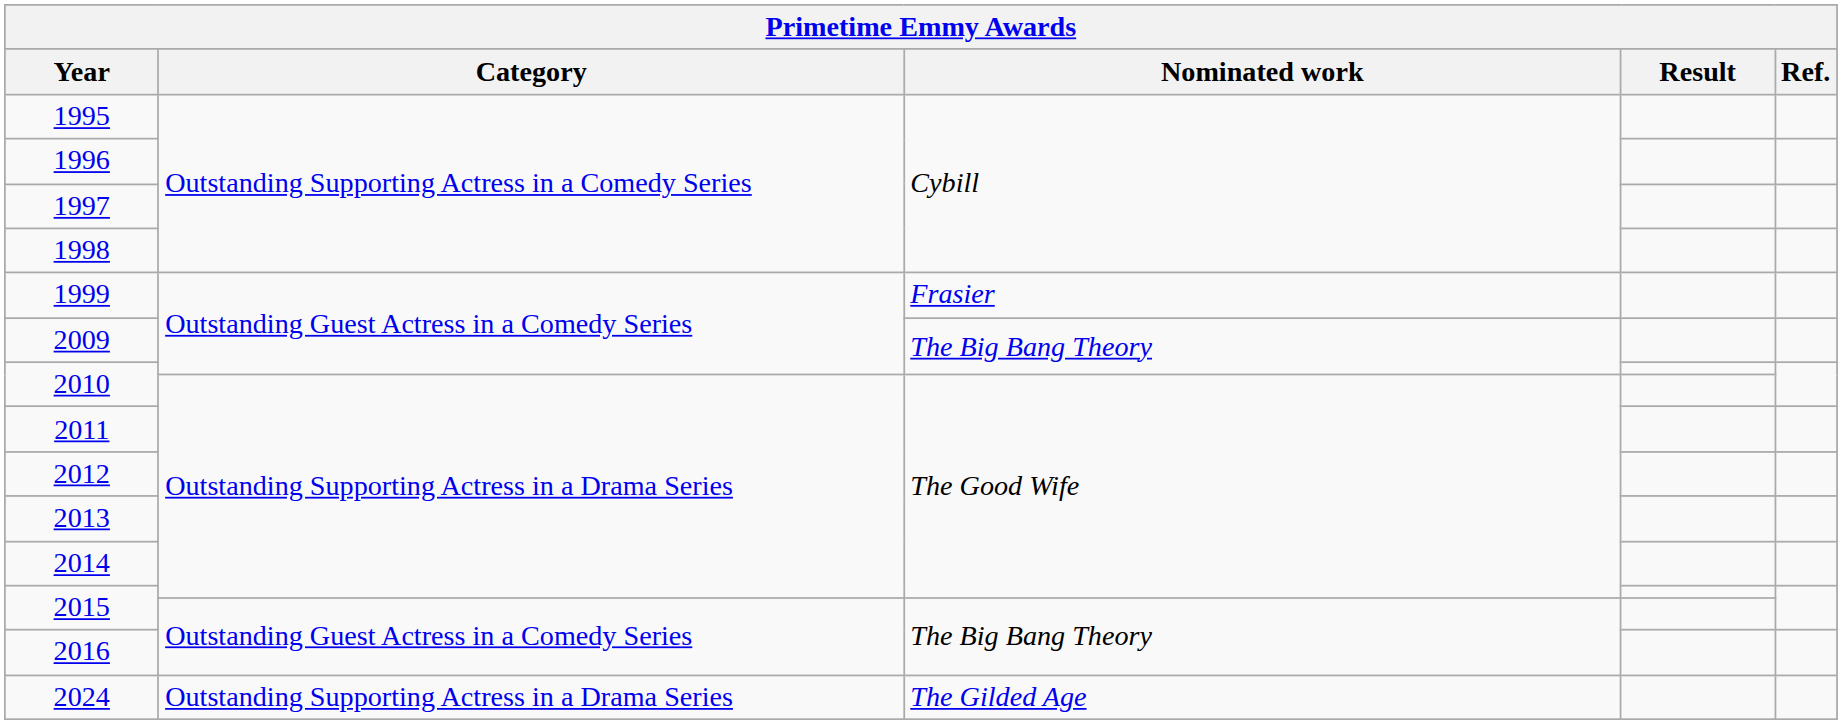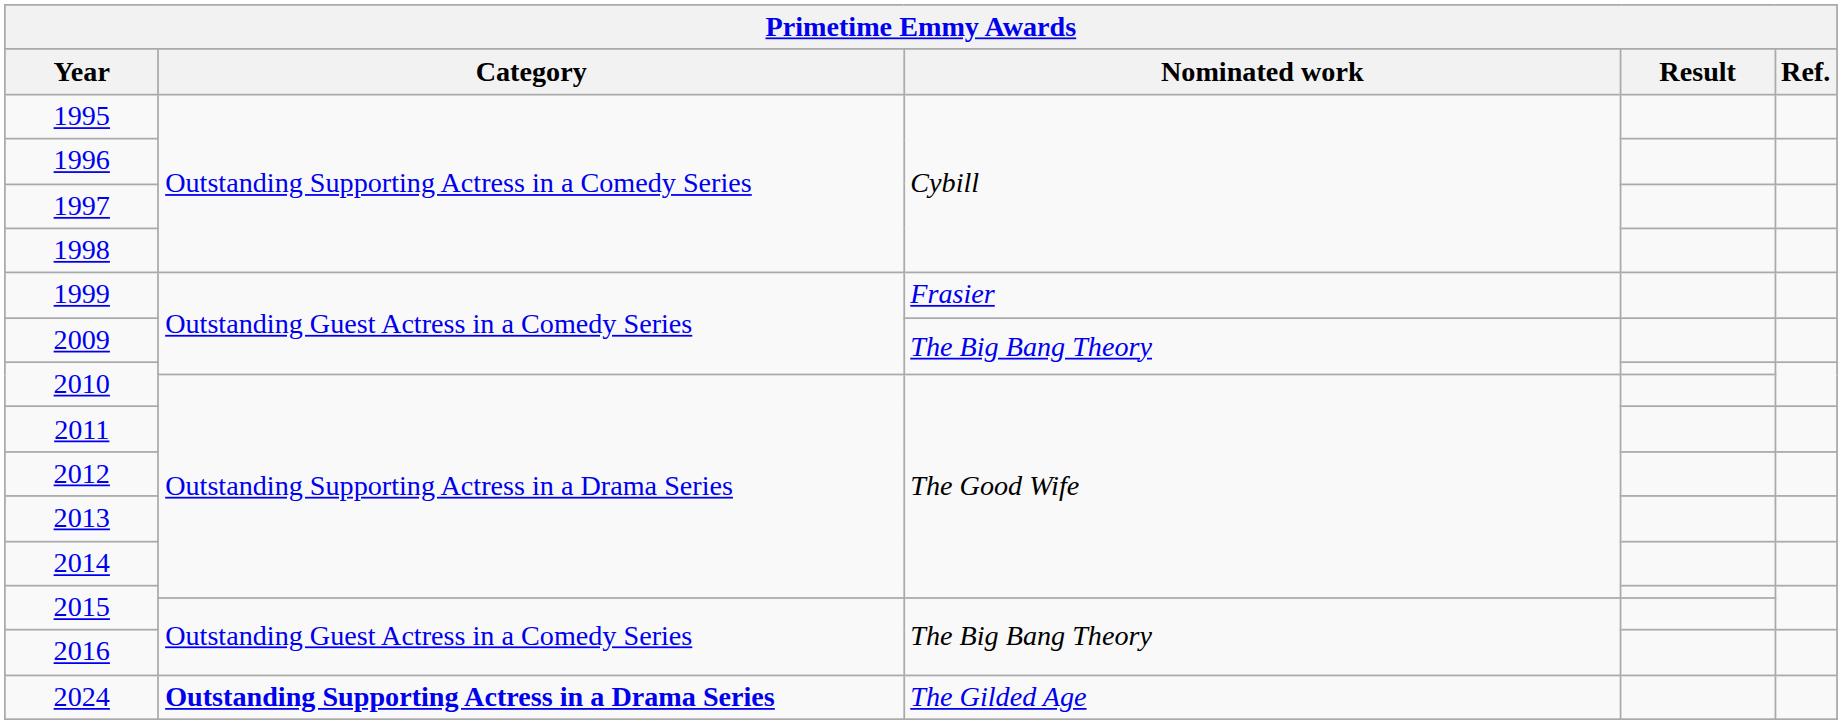(449, 696) normal -> (470, 696) bold
